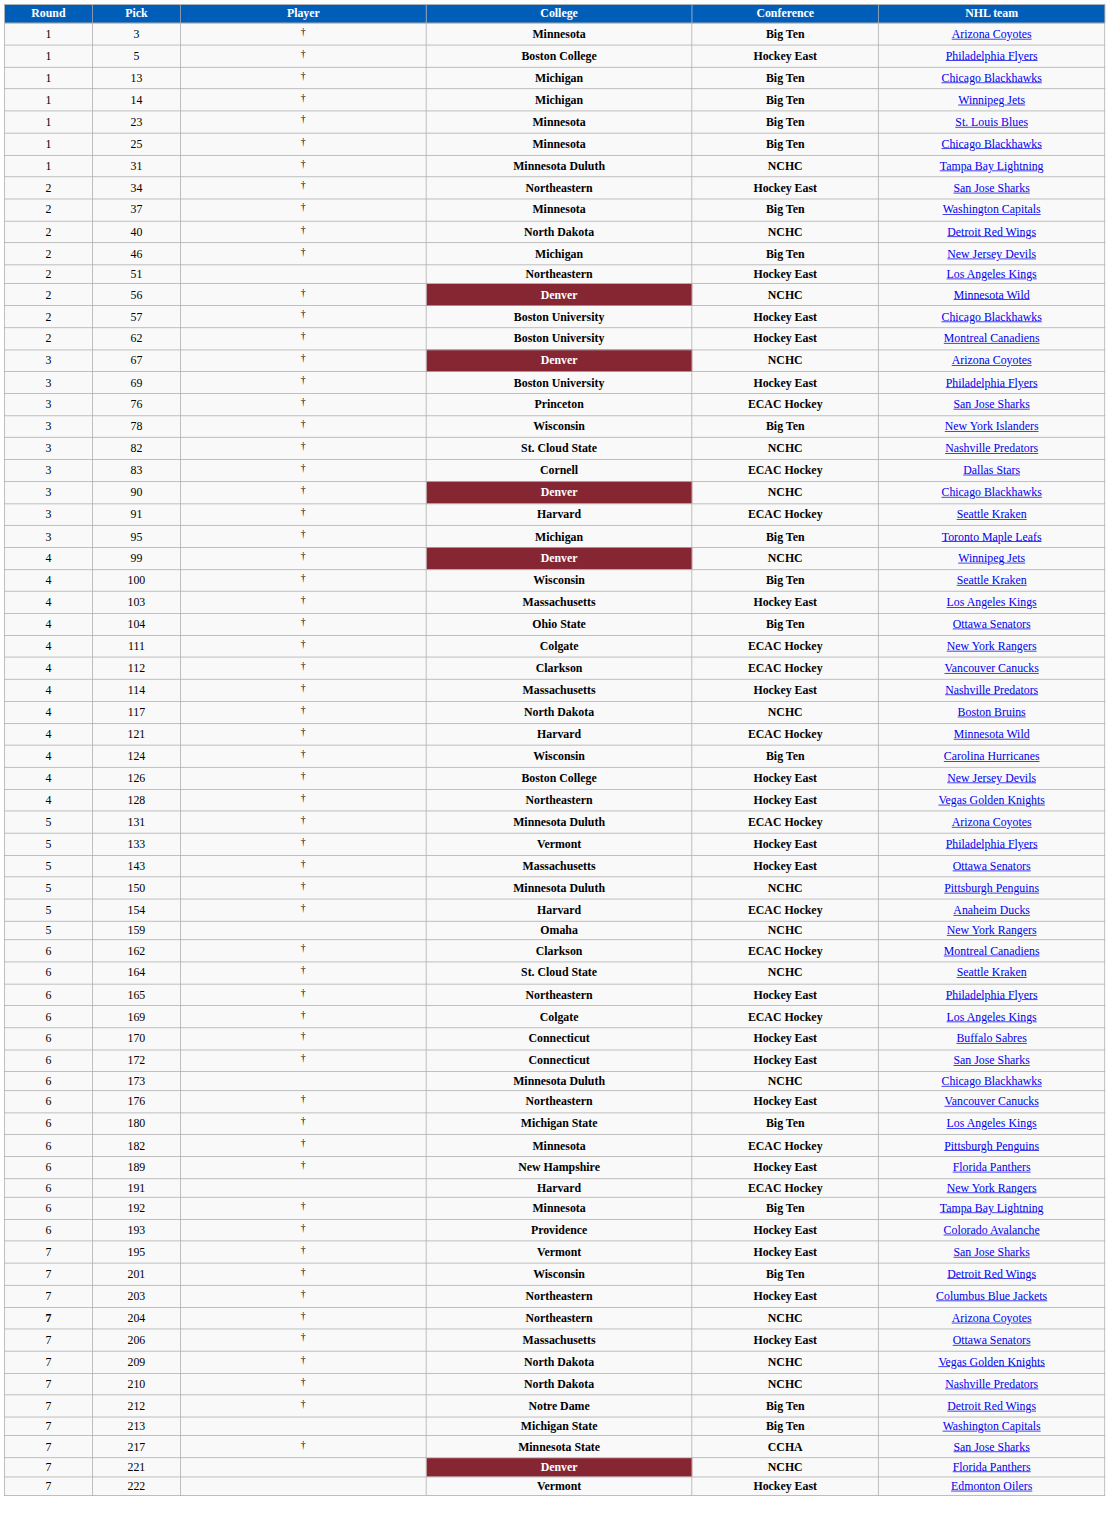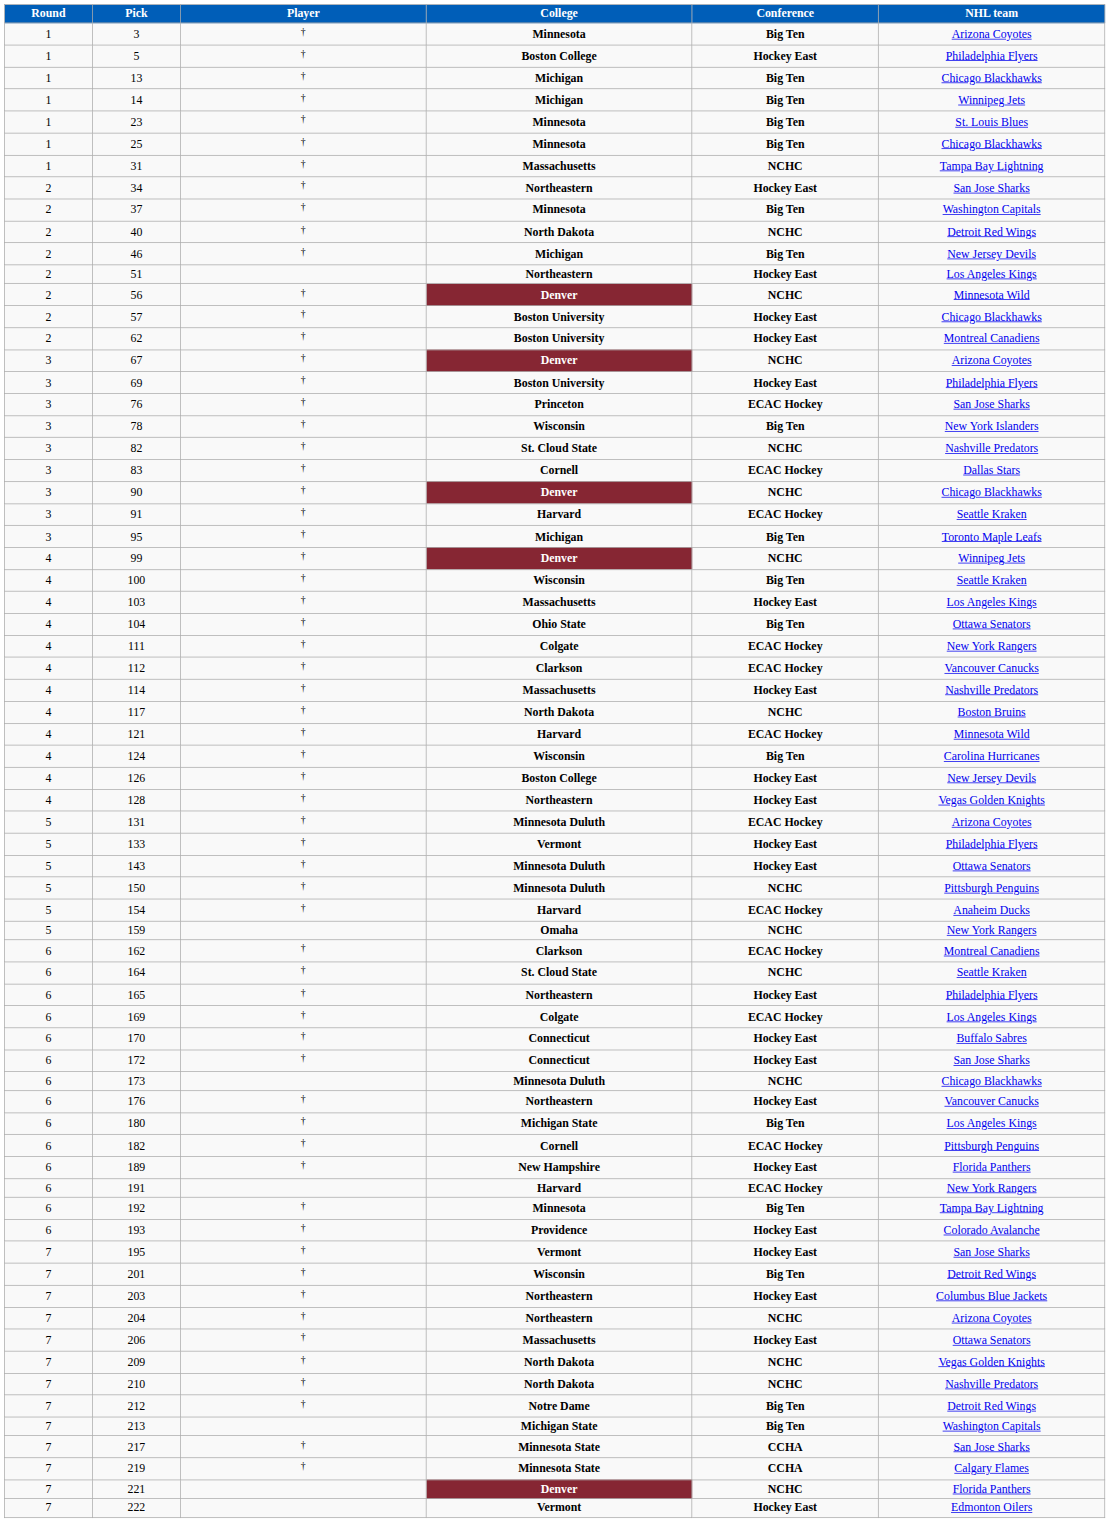(559, 166) Minnesota Duluth -> (559, 166) Massachusetts
(559, 866) Massachusetts -> (559, 866) Minnesota Duluth
(559, 1145) Minnesota -> (559, 1145) Cornell
(48, 1318) bold -> (48, 1318) normal
+ row: (136, 1468)
